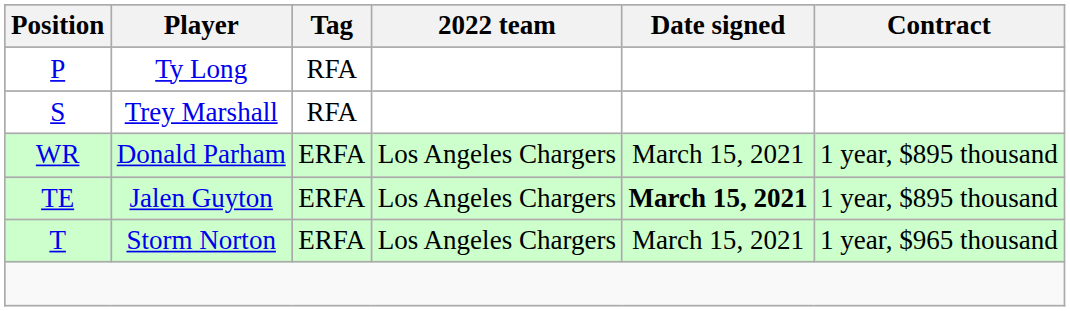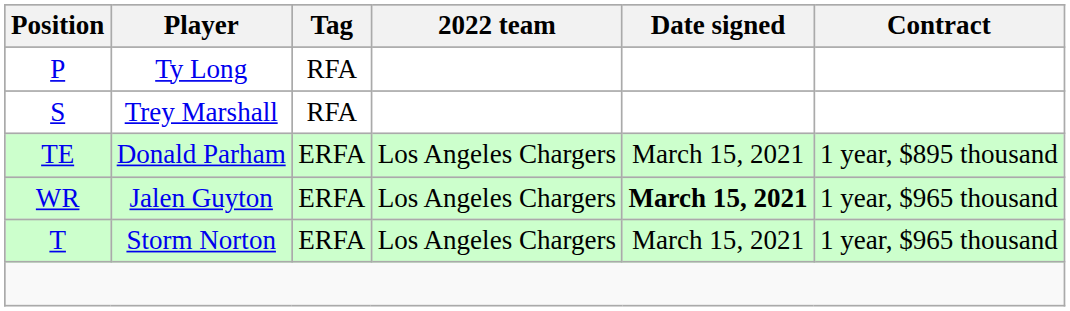(58, 154) WR -> (58, 154) TE
(58, 197) TE -> (58, 197) WR
(939, 197) 1 year, $895 thousand -> (939, 197) 1 year, $965 thousand
